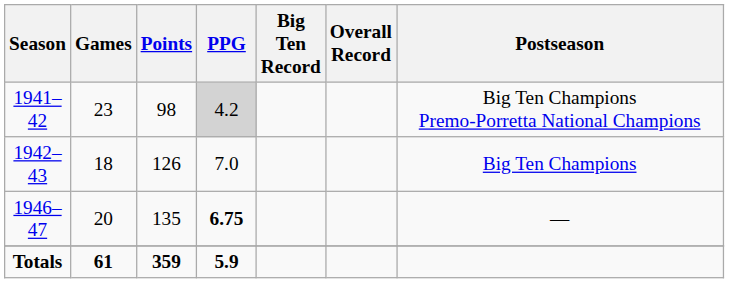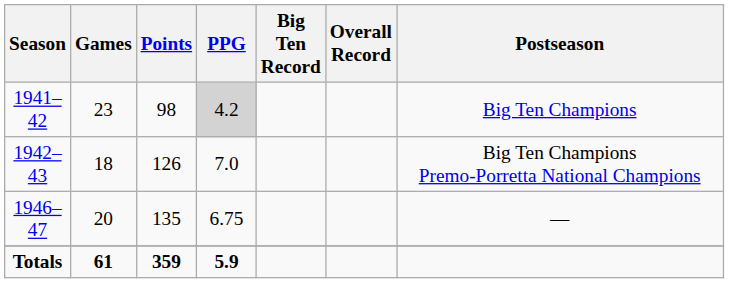(560, 109) Big Ten Champions Premo-Porretta National Champions -> (560, 109) Big Ten Champions
(560, 164) Big Ten Champions -> (560, 164) Big Ten Champions Premo-Porretta National Champions
(226, 218) bold -> (226, 218) normal
